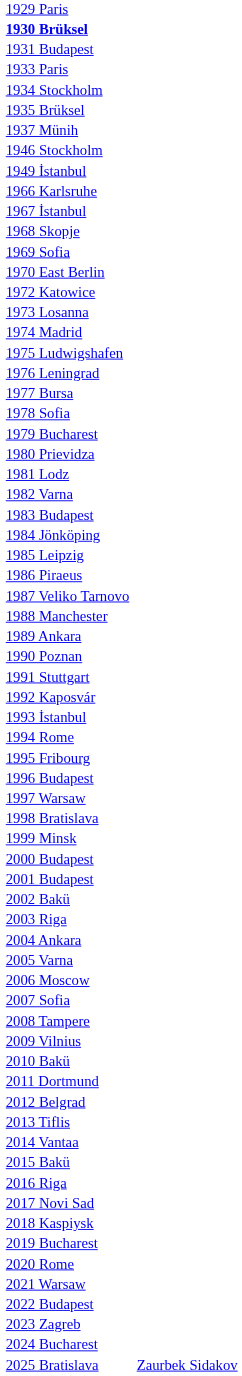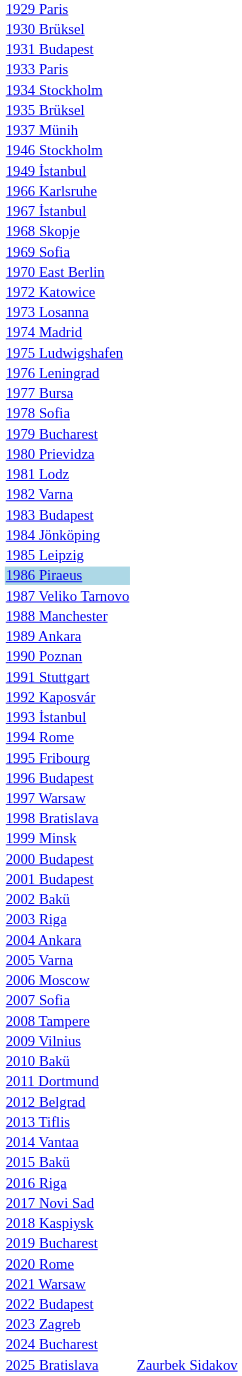(47, 29) bold -> (45, 29) normal
(44, 575) no background -> (44, 575) lightblue background
